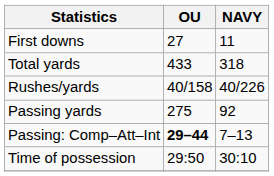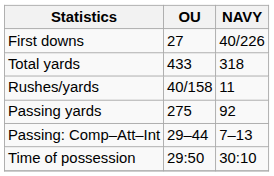(227, 40) 11 -> (242, 40) 40/226
(242, 87) 40/226 -> (227, 87) 11
(188, 135) bold -> (188, 135) normal
